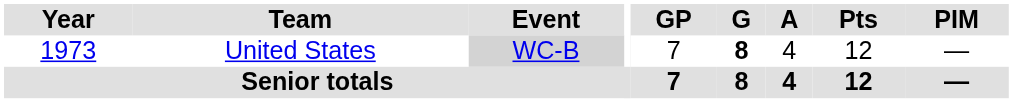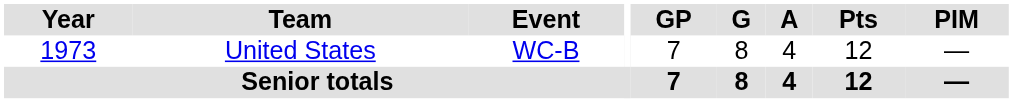(546, 50) lightgrey background -> (546, 50) no background
(741, 50) bold -> (741, 50) normal
